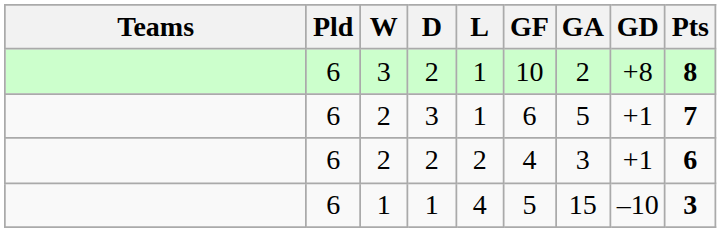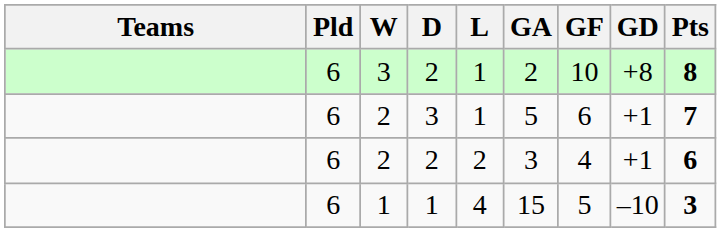columns swapped: (530, 26) <-> (583, 26)
